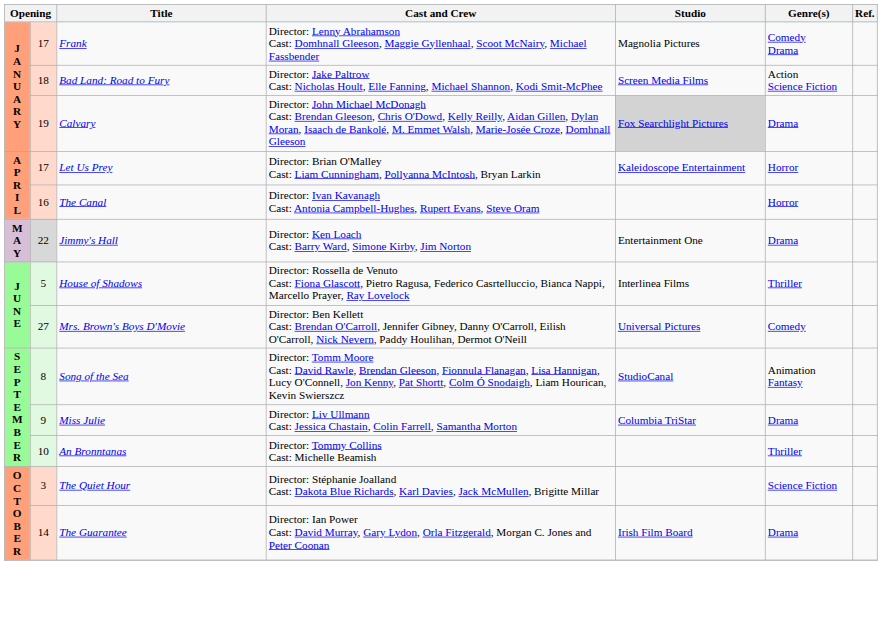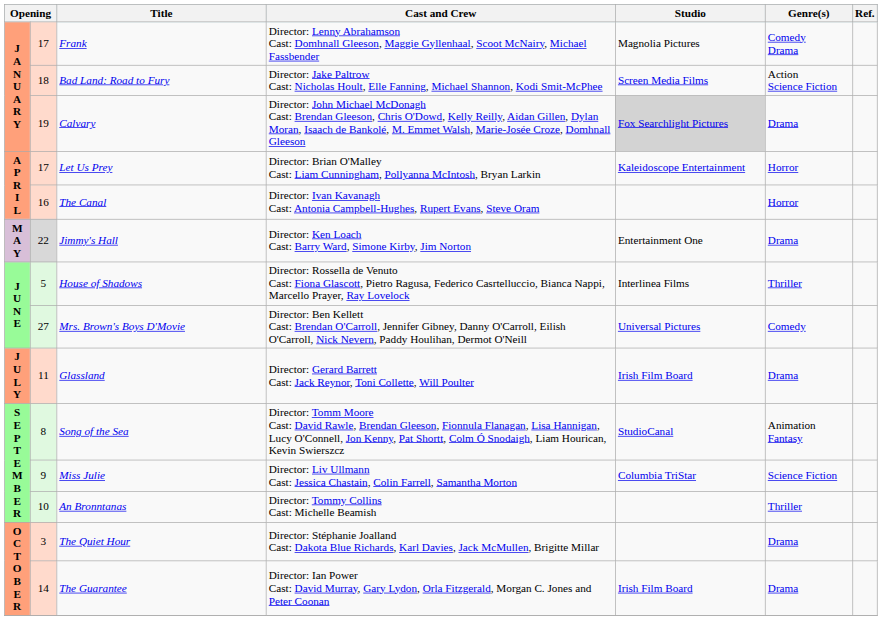+ row: (82, 375)
(783, 420) Drama -> (802, 475) Science Fiction
(802, 486) Science Fiction -> (783, 541) Drama
